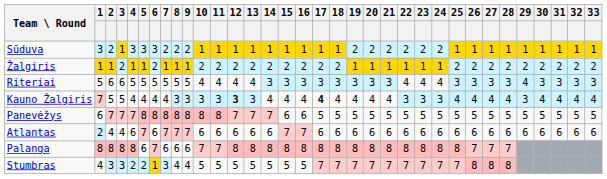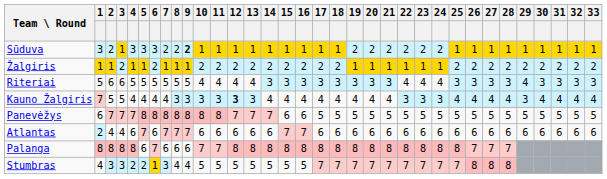(188, 50) normal -> (188, 50) bold
(321, 99) bold -> (321, 99) normal
